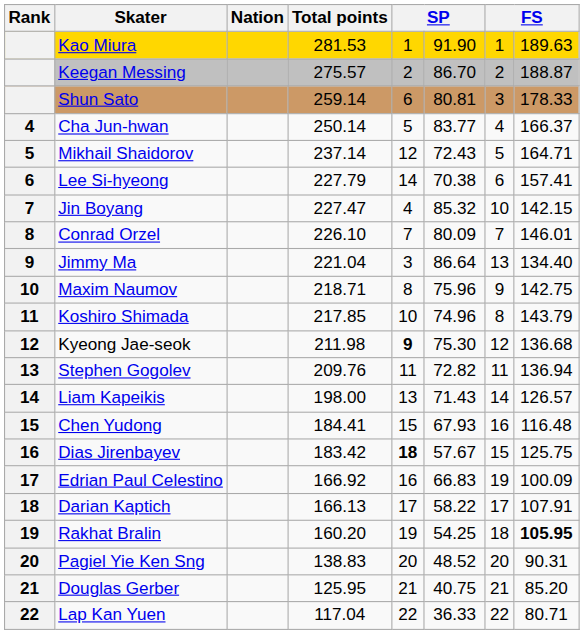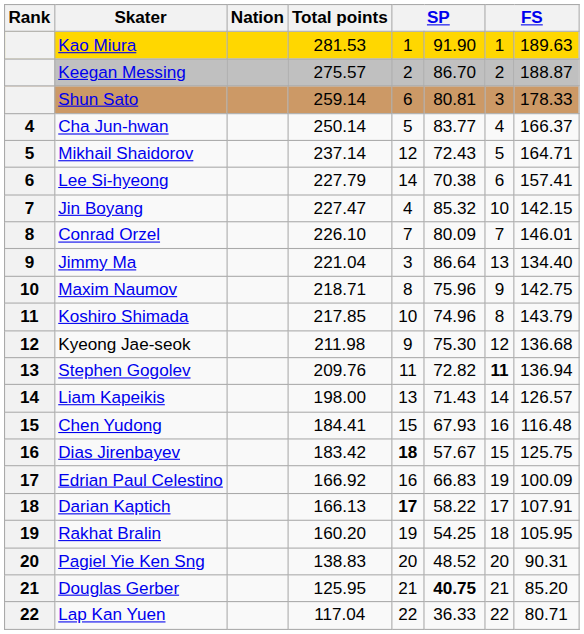(408, 343) bold -> (408, 343) normal
(500, 371) normal -> (500, 371) bold
(408, 506) normal -> (408, 506) bold
(546, 533) bold -> (546, 533) normal
(455, 588) normal -> (455, 588) bold
